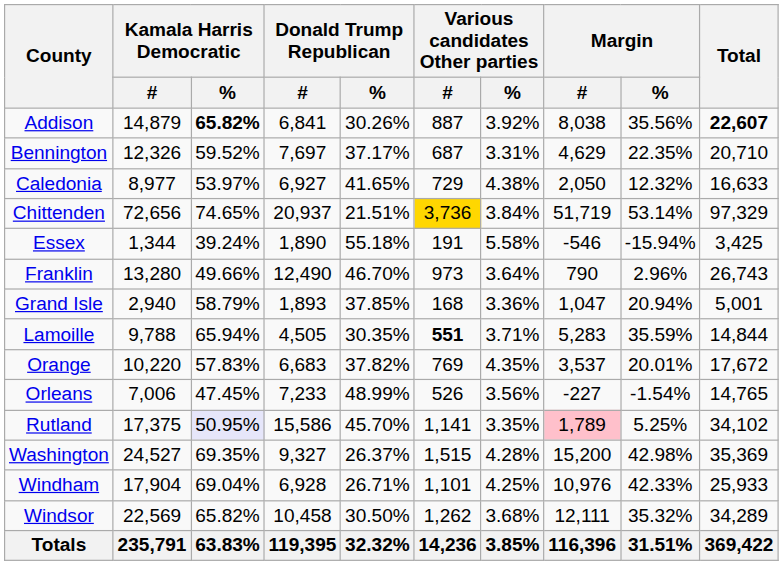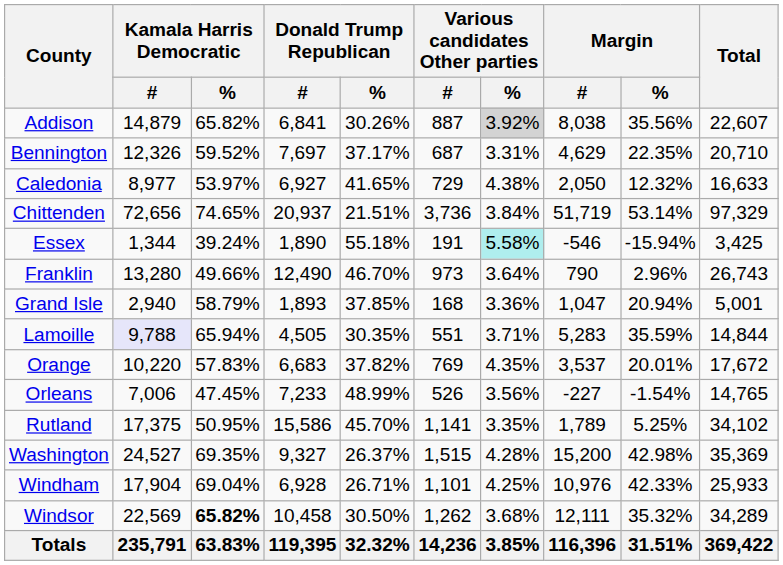(228, 122) bold -> (228, 122) normal
(512, 122) no background -> (512, 122) lightgrey background
(739, 122) bold -> (739, 122) normal
(448, 213) gold background -> (448, 213) no background
(512, 243) no background -> (512, 243) paleturquoise background
(152, 334) no background -> (152, 334) lavender background
(448, 334) bold -> (448, 334) normal
(228, 424) lavender background -> (228, 424) no background
(582, 424) pink background -> (582, 424) no background
(228, 515) normal -> (228, 515) bold
